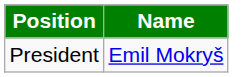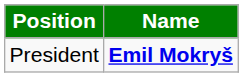(166, 54) normal -> (171, 54) bold
